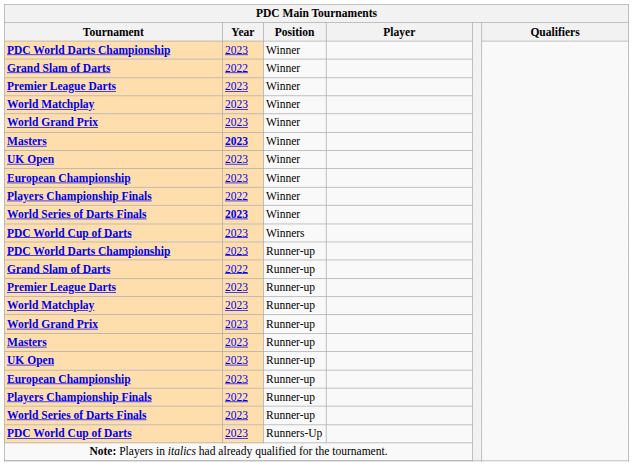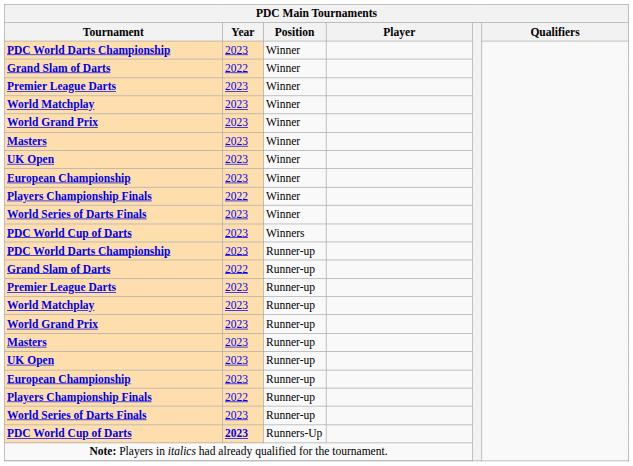(237, 141) bold -> (237, 141) normal
(237, 214) bold -> (237, 214) normal
(237, 433) normal -> (237, 433) bold
